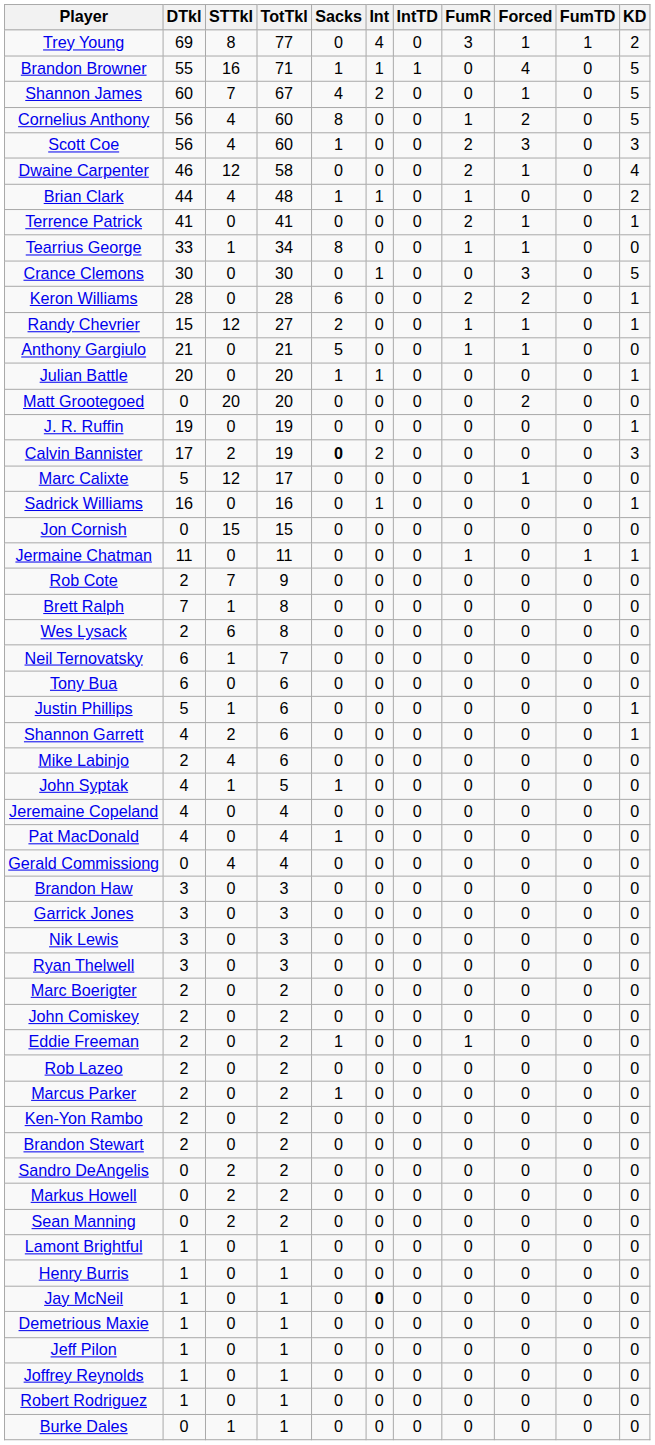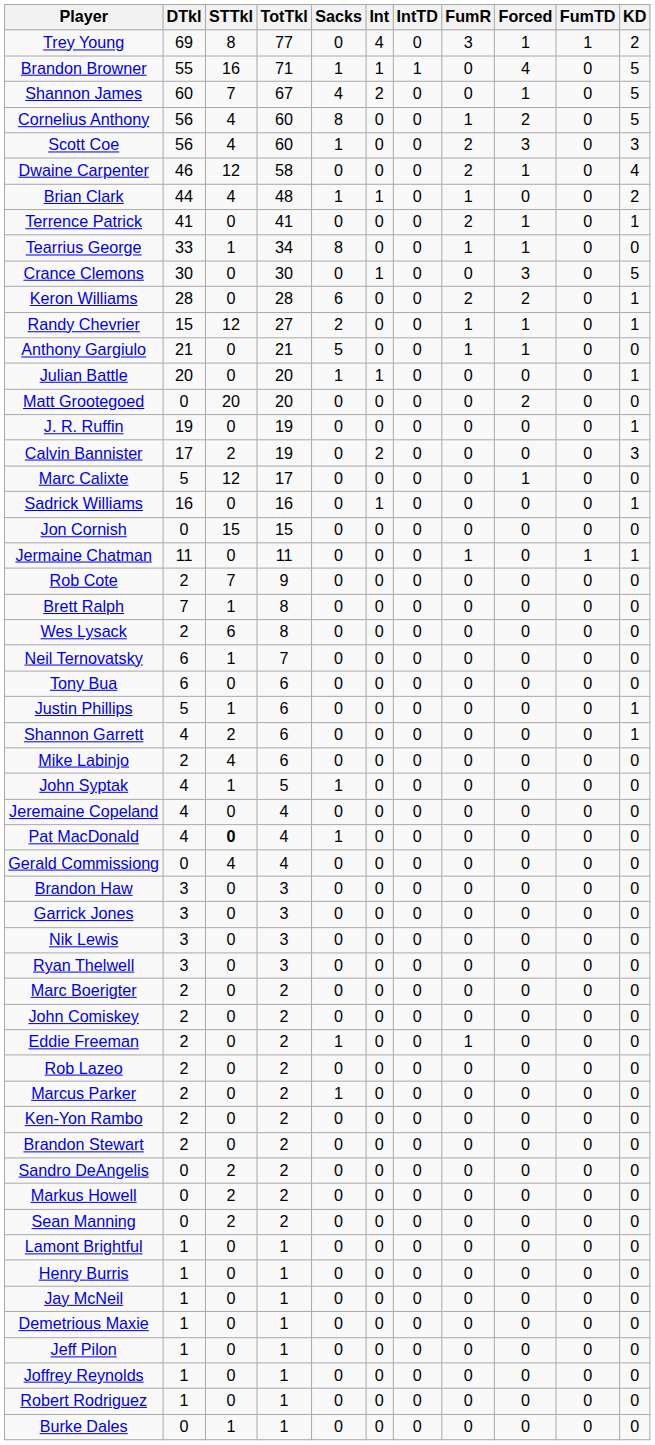(339, 453) bold -> (339, 453) normal
(231, 837) normal -> (231, 837) bold
(379, 1298) bold -> (379, 1298) normal
